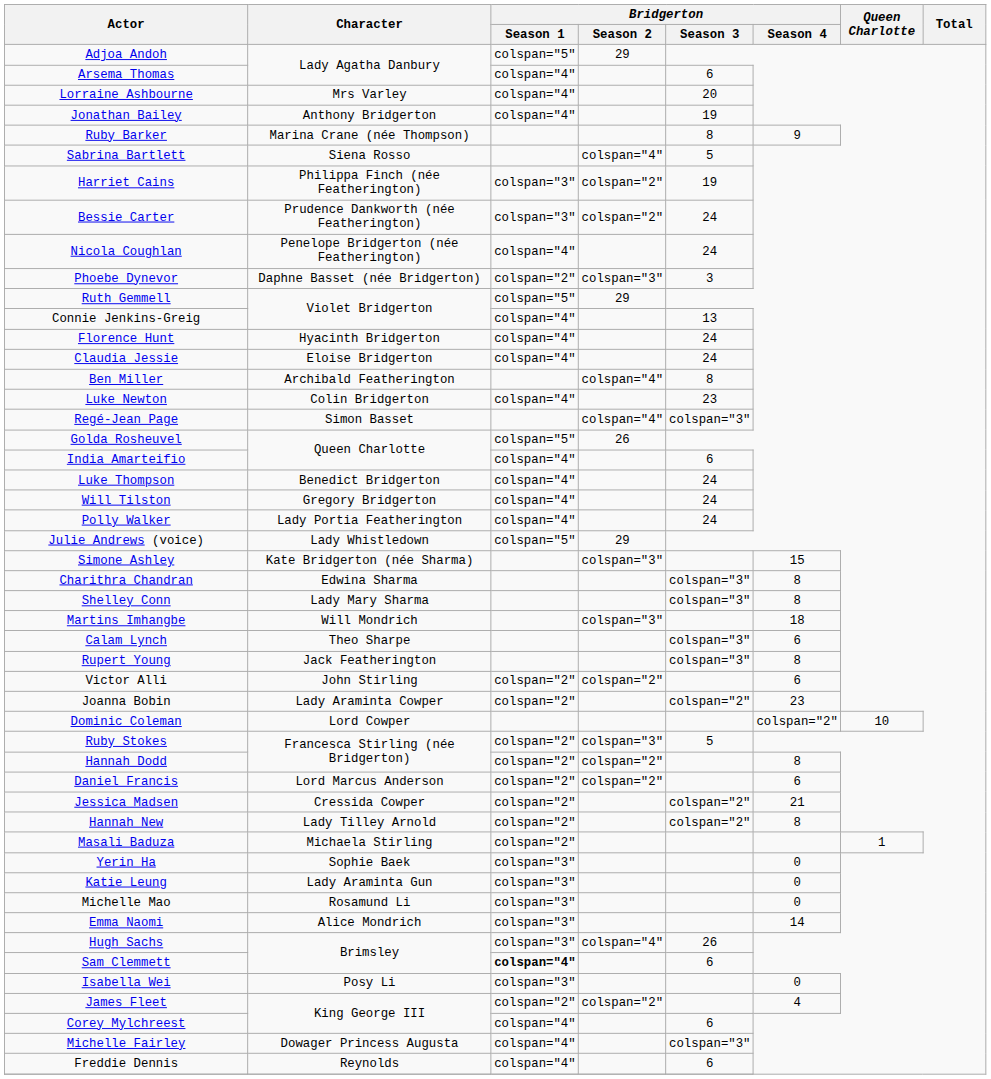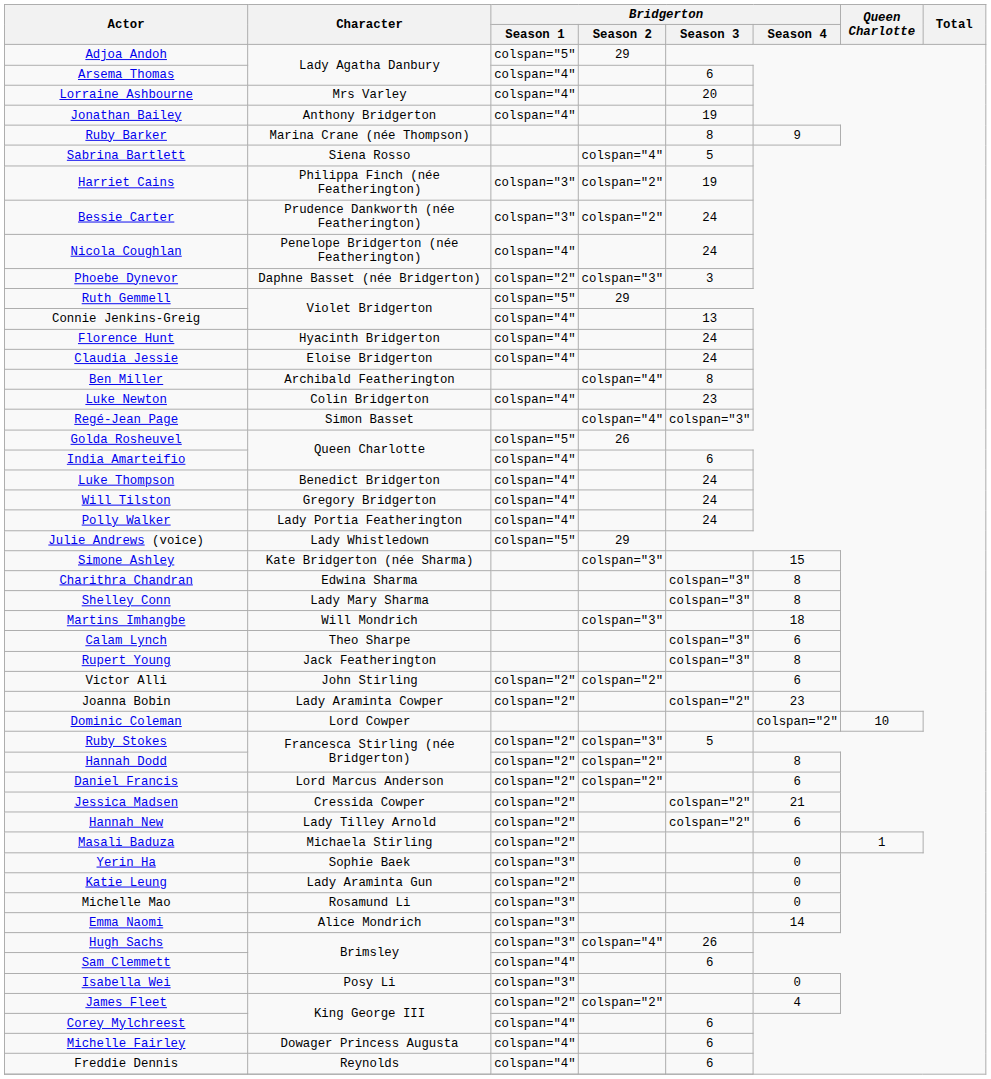(797, 822) 8 -> (797, 822) 6
(535, 883) colspan="3" -> (535, 883) colspan="2"
(535, 963) bold -> (535, 963) normal
(710, 1044) colspan="3" -> (710, 1044) 6
